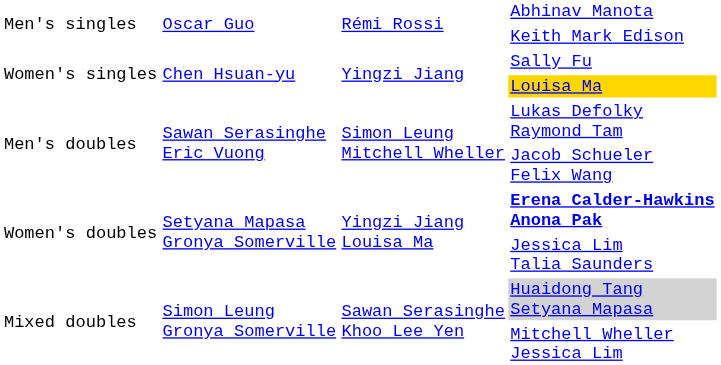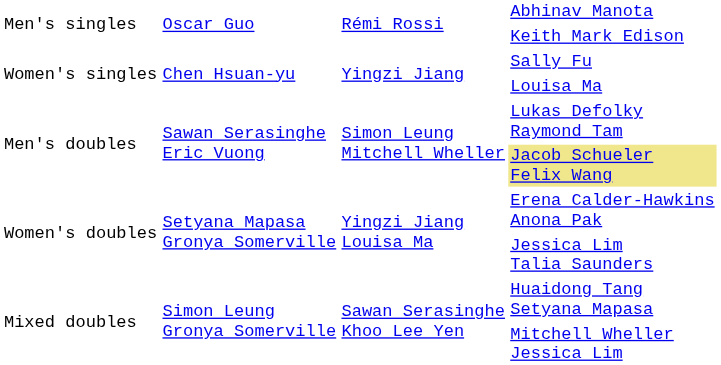(556, 86) gold background -> (556, 86) no background
(582, 166) no background -> (582, 166) khaki background
(612, 210) bold -> (612, 210) normal
(582, 299) lightgrey background -> (582, 299) no background
